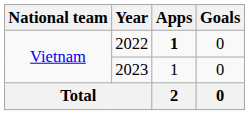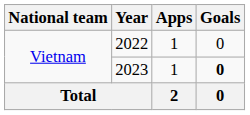(174, 43) bold -> (174, 43) normal
(220, 69) normal -> (220, 69) bold
